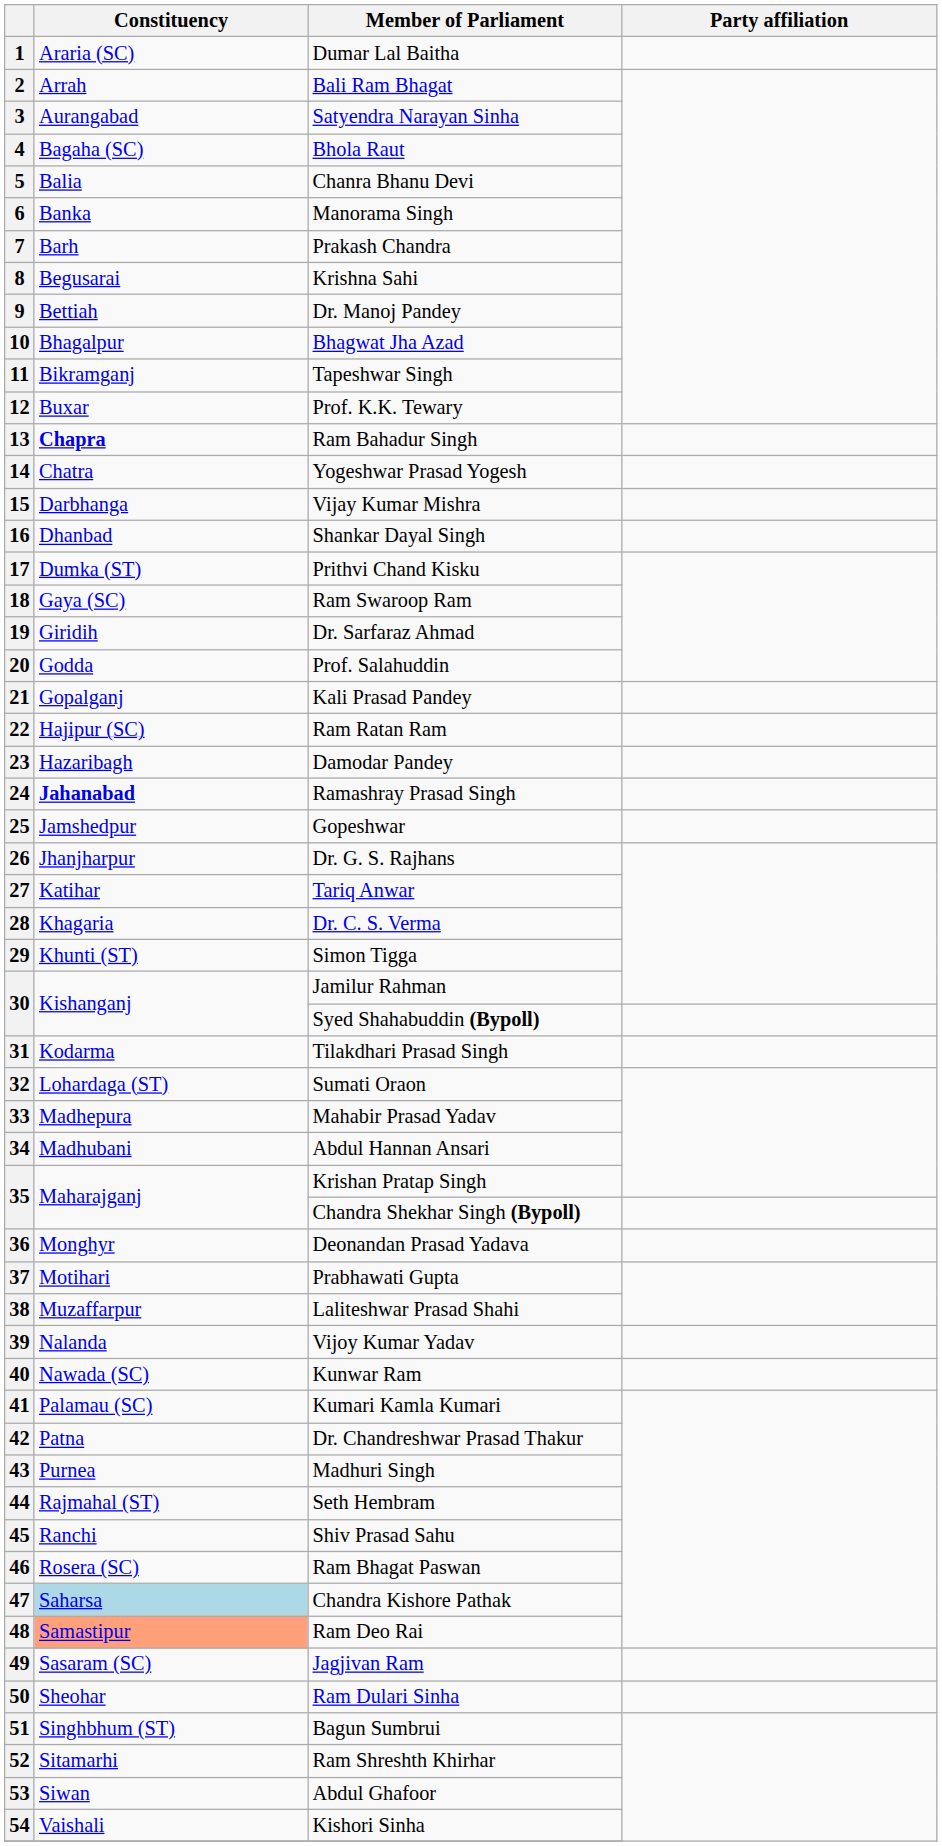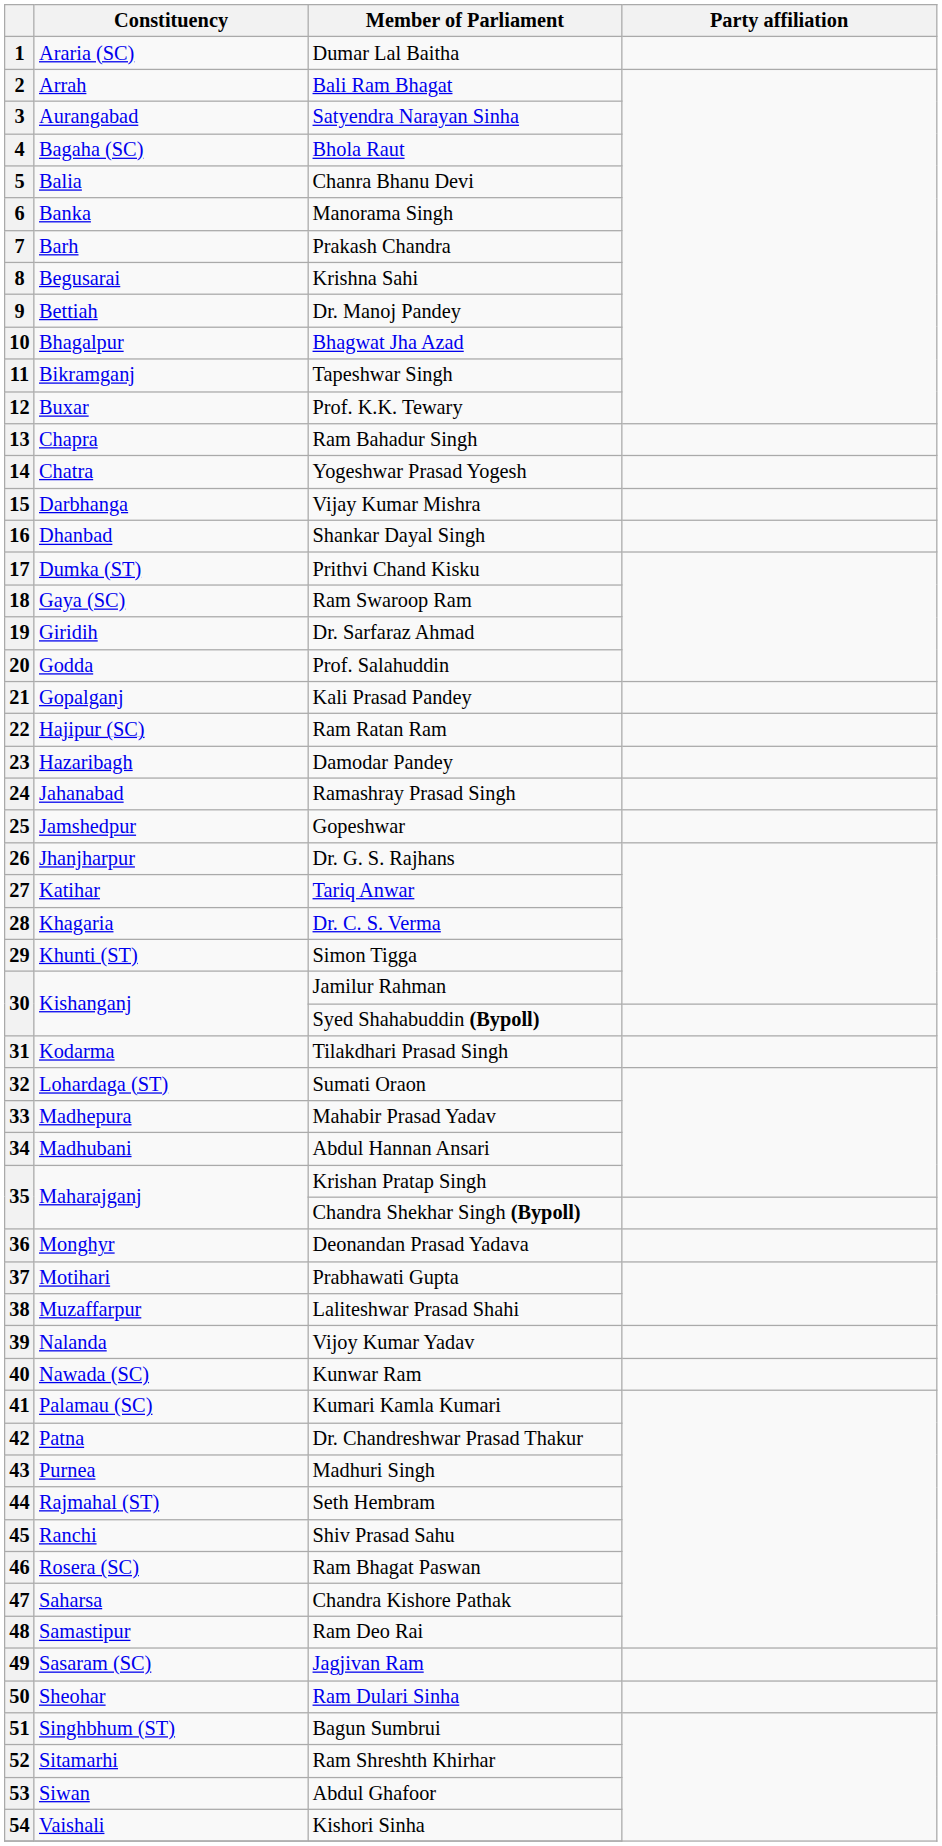(72, 439) bold -> (68, 439) normal
(87, 794) bold -> (81, 794) normal
(71, 1599) lightblue background -> (71, 1599) no background
(85, 1631) lightsalmon background -> (85, 1631) no background
